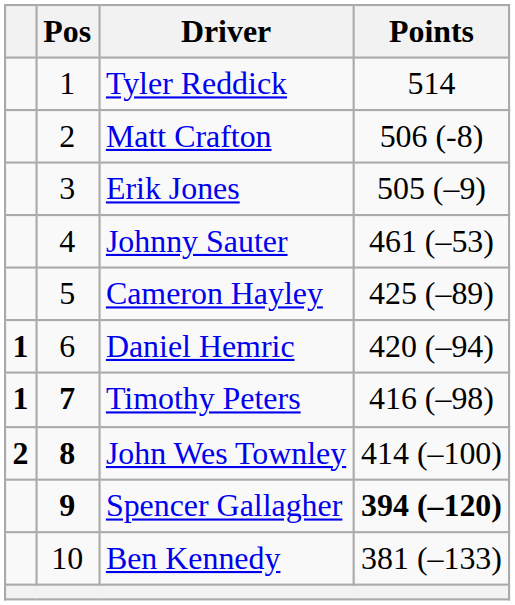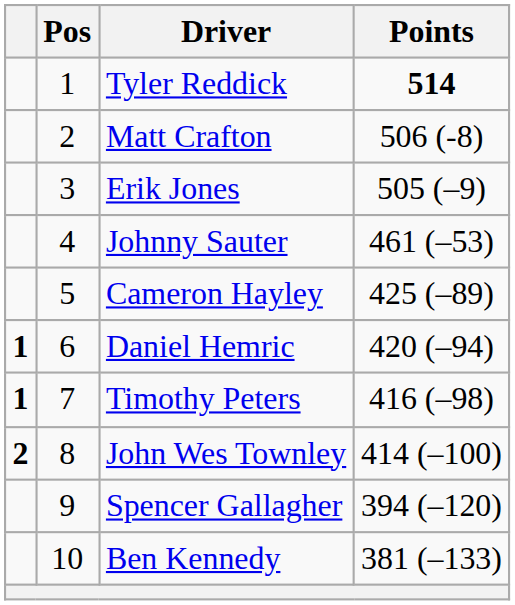(431, 83) normal -> (431, 83) bold
(67, 399) bold -> (67, 399) normal
(67, 452) bold -> (67, 452) normal
(67, 504) bold -> (67, 504) normal
(431, 504) bold -> (431, 504) normal
